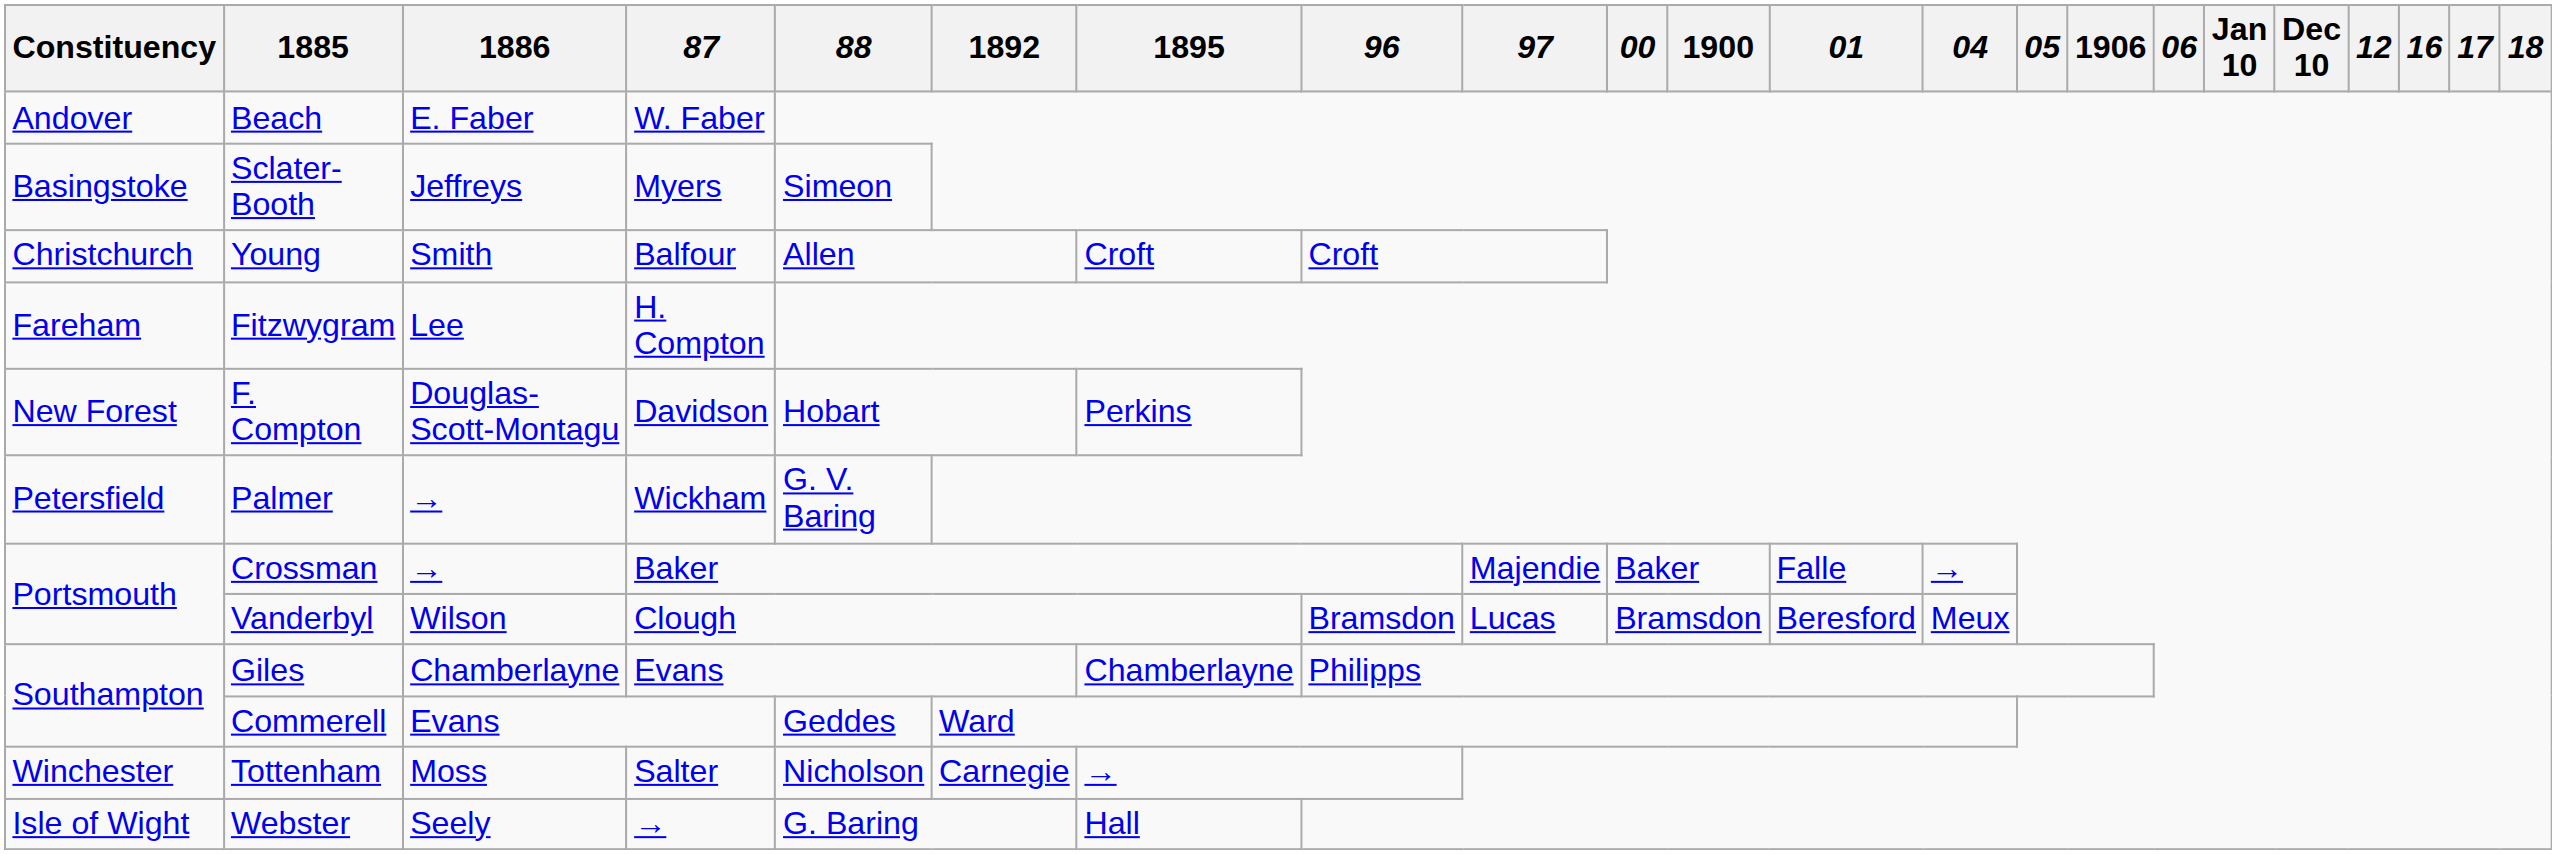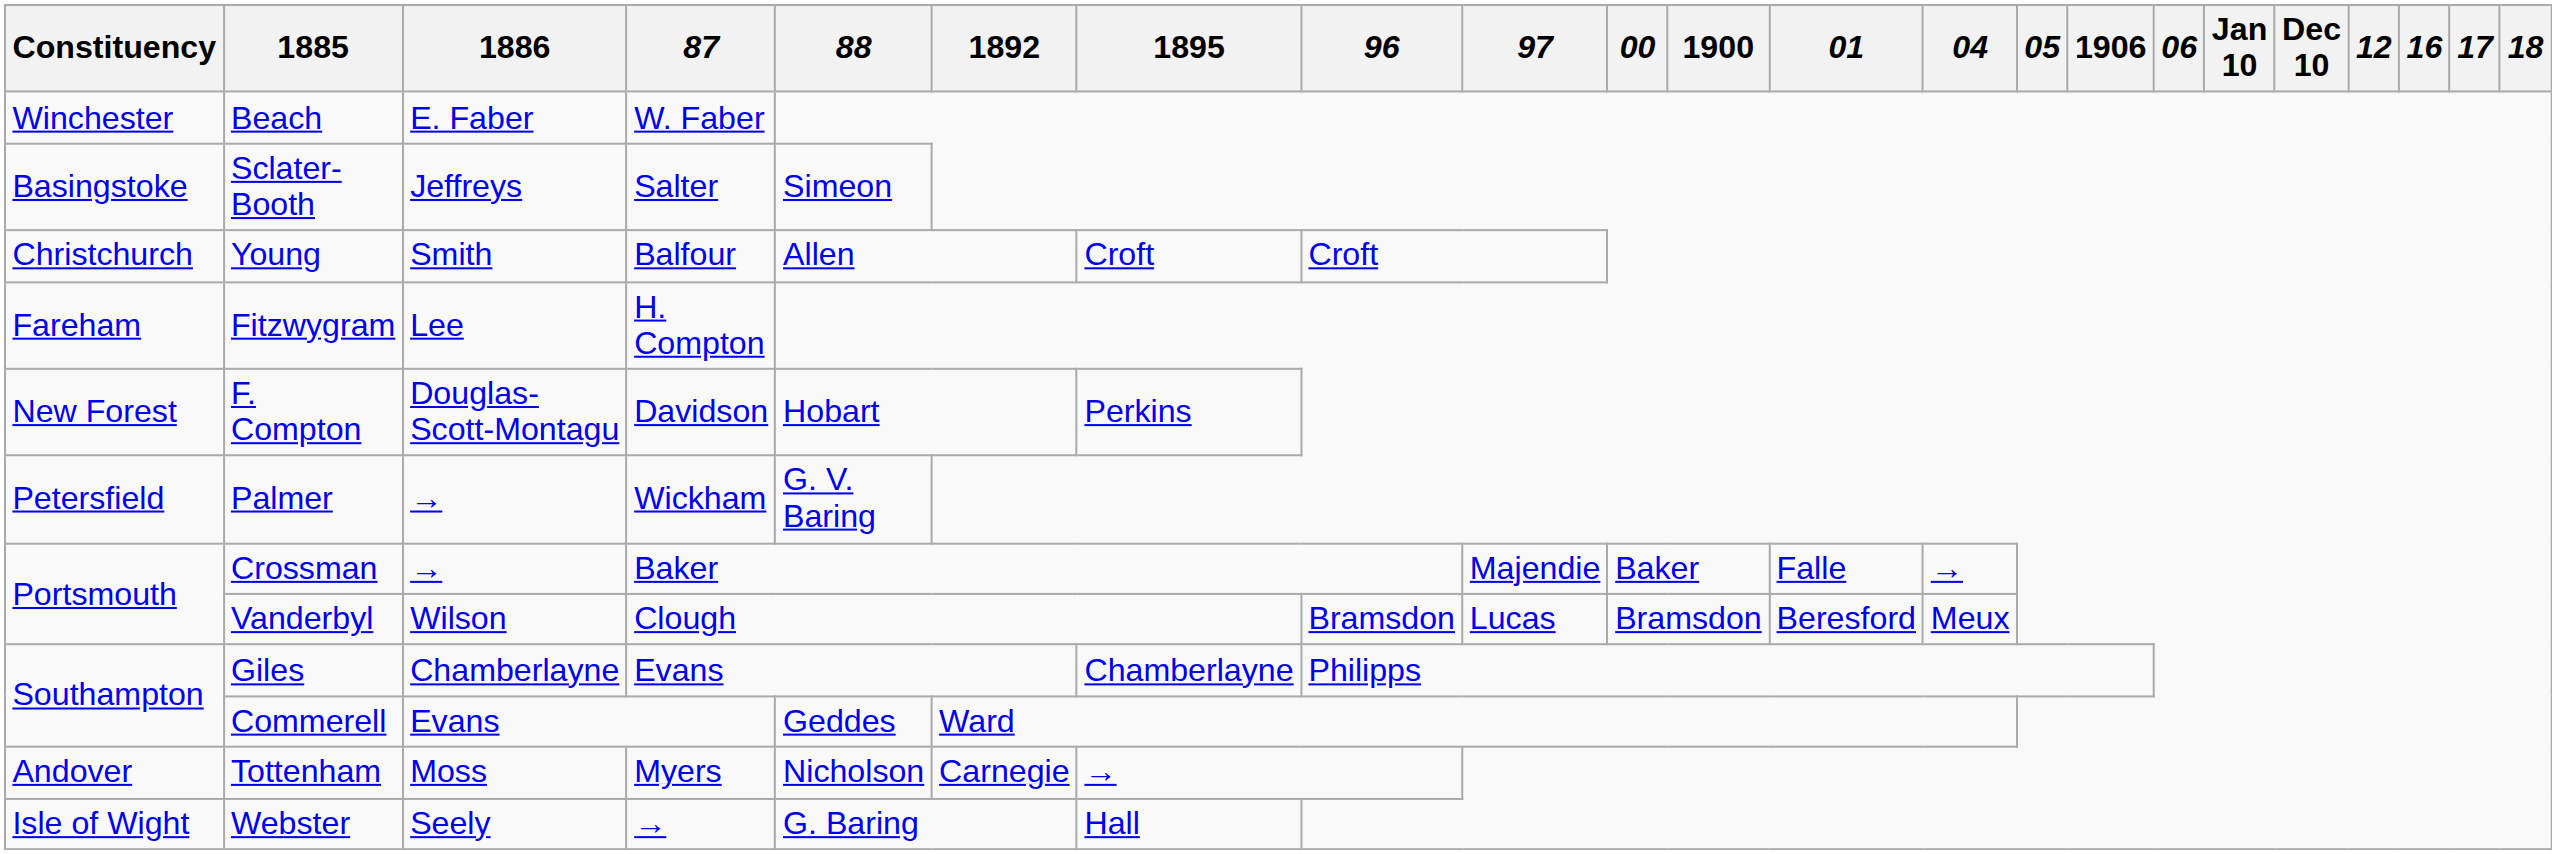(72, 117) Andover -> (93, 117) Winchester
(678, 186) Myers -> (676, 186) Salter
(93, 771) Winchester -> (72, 771) Andover
(676, 771) Salter -> (678, 771) Myers
